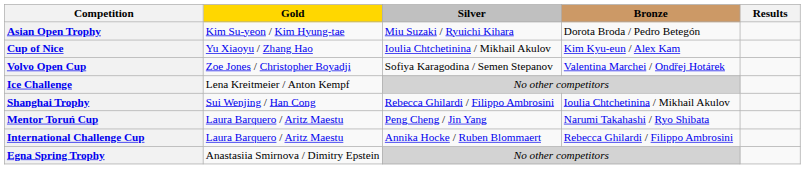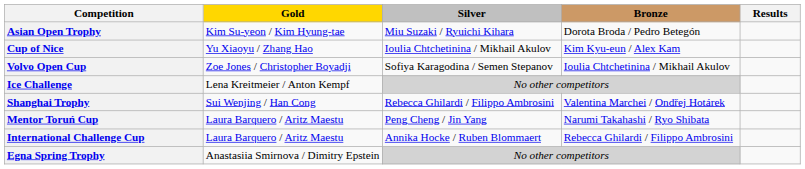(644, 66) Valentina Marchei / Ondřej Hotárek -> (647, 66) Ioulia Chtchetinina / Mikhail Akulov
(647, 102) Ioulia Chtchetinina / Mikhail Akulov -> (644, 102) Valentina Marchei / Ondřej Hotárek
